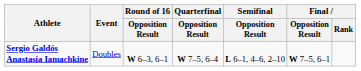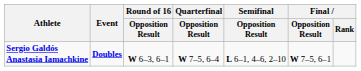(107, 54) normal -> (107, 54) bold
